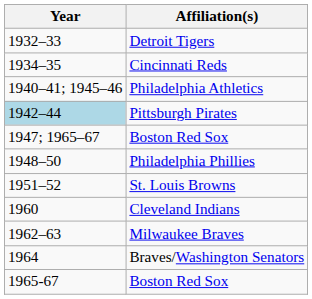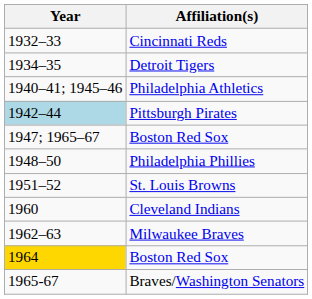(172, 40) Detroit Tigers -> (178, 40) Cincinnati Reds
(178, 64) Cincinnati Reds -> (172, 64) Detroit Tigers
(23, 257) no background -> (23, 257) gold background
(217, 257) Braves/Washington Senators -> (179, 257) Boston Red Sox
(179, 281) Boston Red Sox -> (217, 281) Braves/Washington Senators
